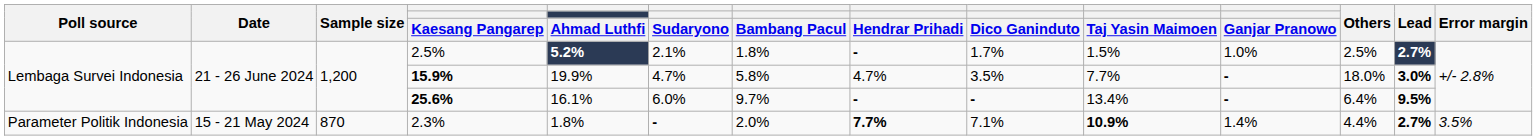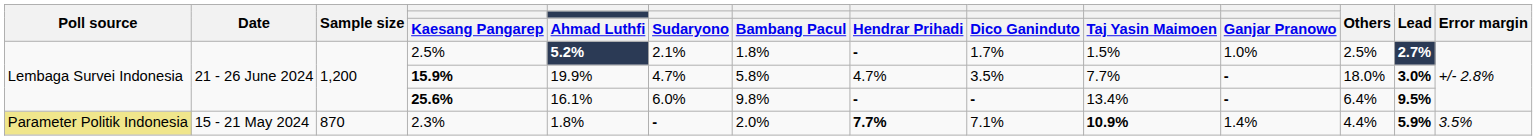(753, 99) 9.7% -> (753, 99) 9.8%
(98, 123) no background -> (98, 123) khaki background
(1414, 123) 2.7% -> (1414, 123) 5.9%
